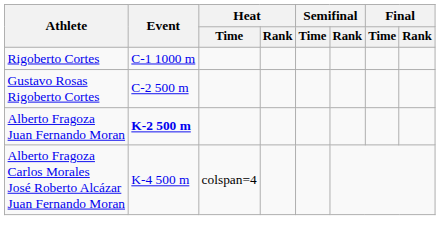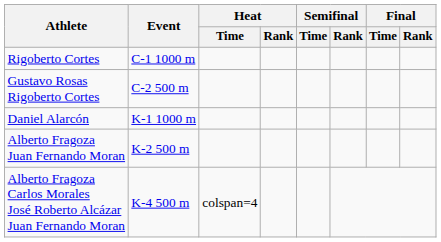+ row: (48, 118)
(161, 126) bold -> (160, 148) normal
